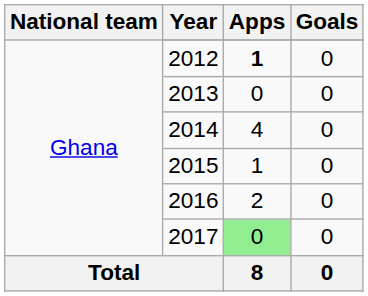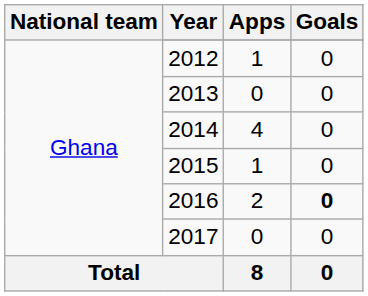(257, 58) bold -> (257, 58) normal
(327, 201) normal -> (327, 201) bold
(257, 237) lightgreen background -> (257, 237) no background
